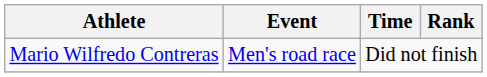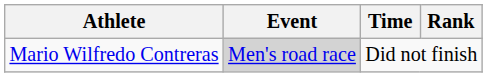(292, 54) no background -> (292, 54) lightgrey background
